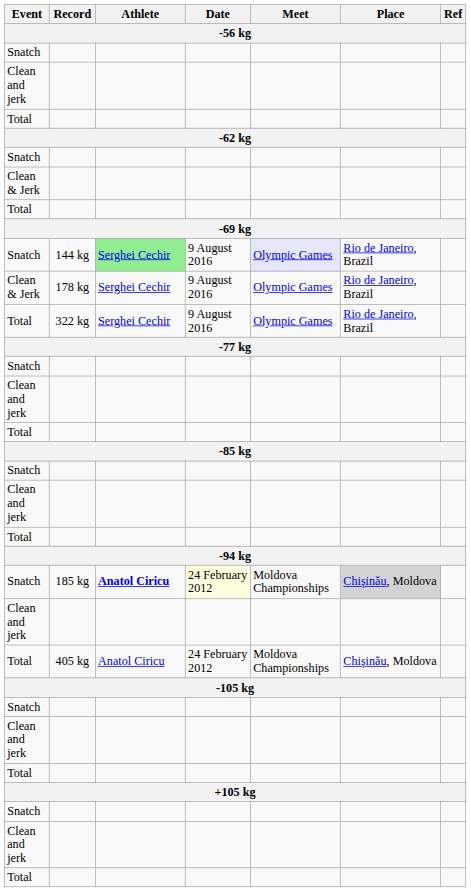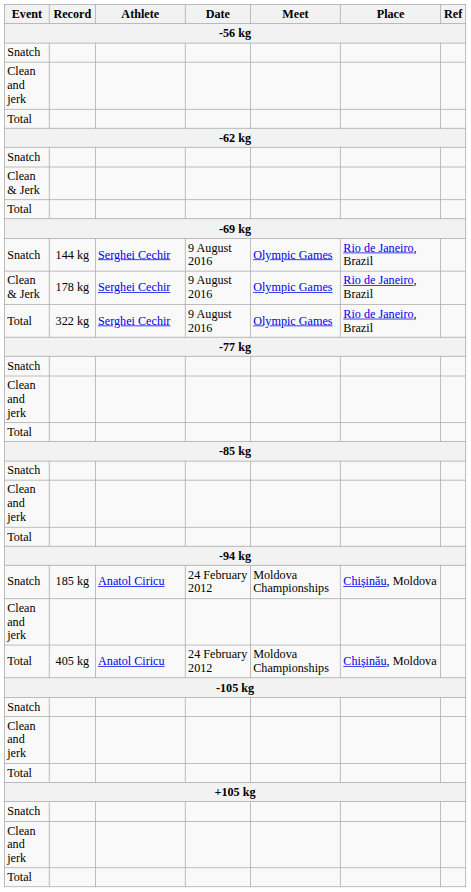(134, 254) lightgreen background -> (134, 254) no background
(293, 254) lavender background -> (293, 254) no background
(134, 582) bold -> (131, 582) normal
(218, 582) lightyellow background -> (218, 582) no background
(390, 582) lightgrey background -> (390, 582) no background
